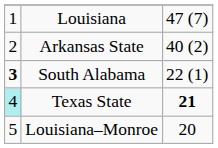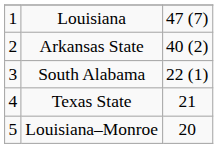(13, 74) bold -> (13, 74) normal
(13, 101) paleturquoise background -> (13, 101) no background
(187, 101) bold -> (187, 101) normal
